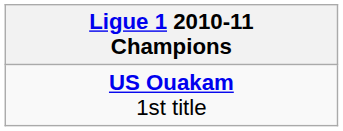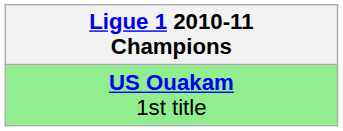(171, 94) no background -> (171, 94) lightgreen background
